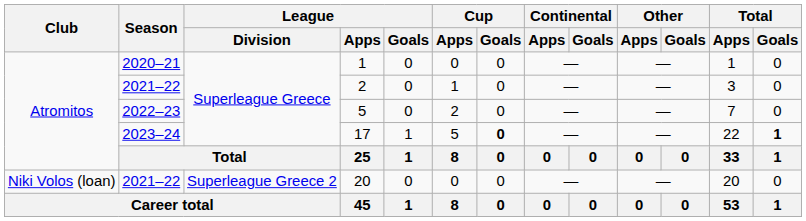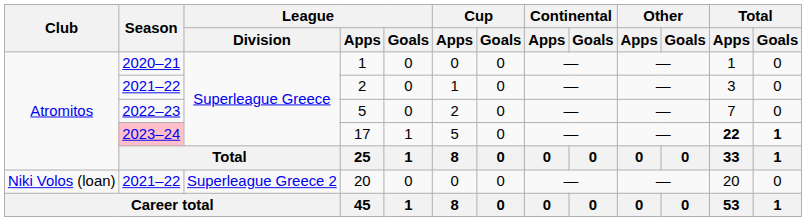(151, 134) no background -> (151, 134) pink background
(501, 134) bold -> (501, 134) normal
(731, 134) normal -> (731, 134) bold
